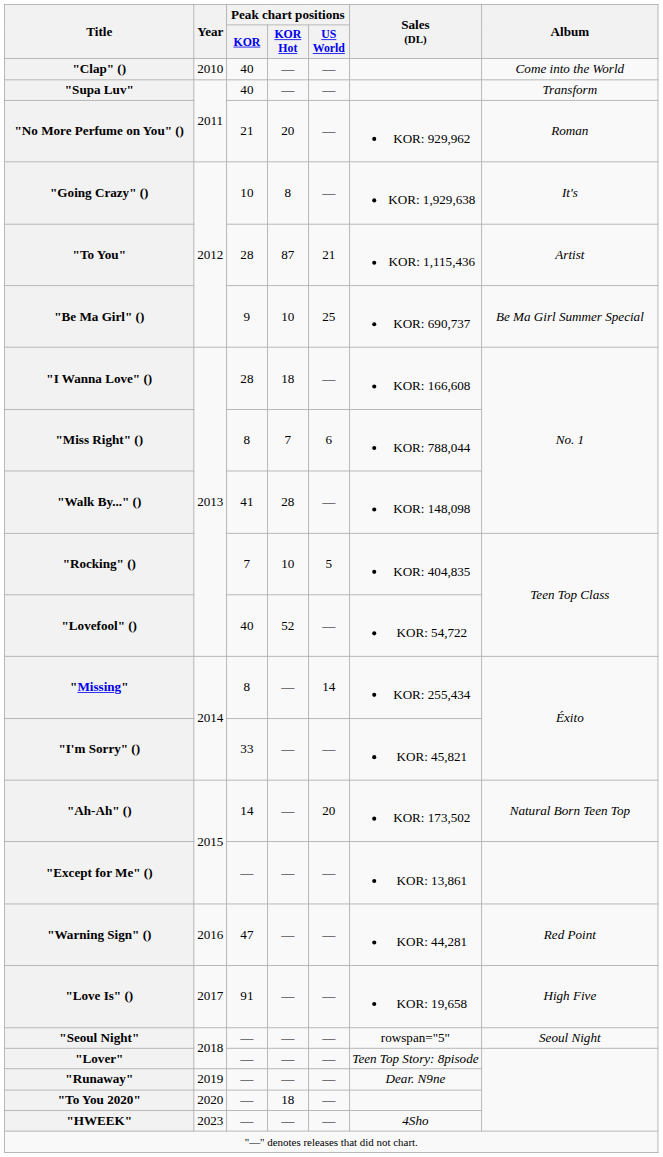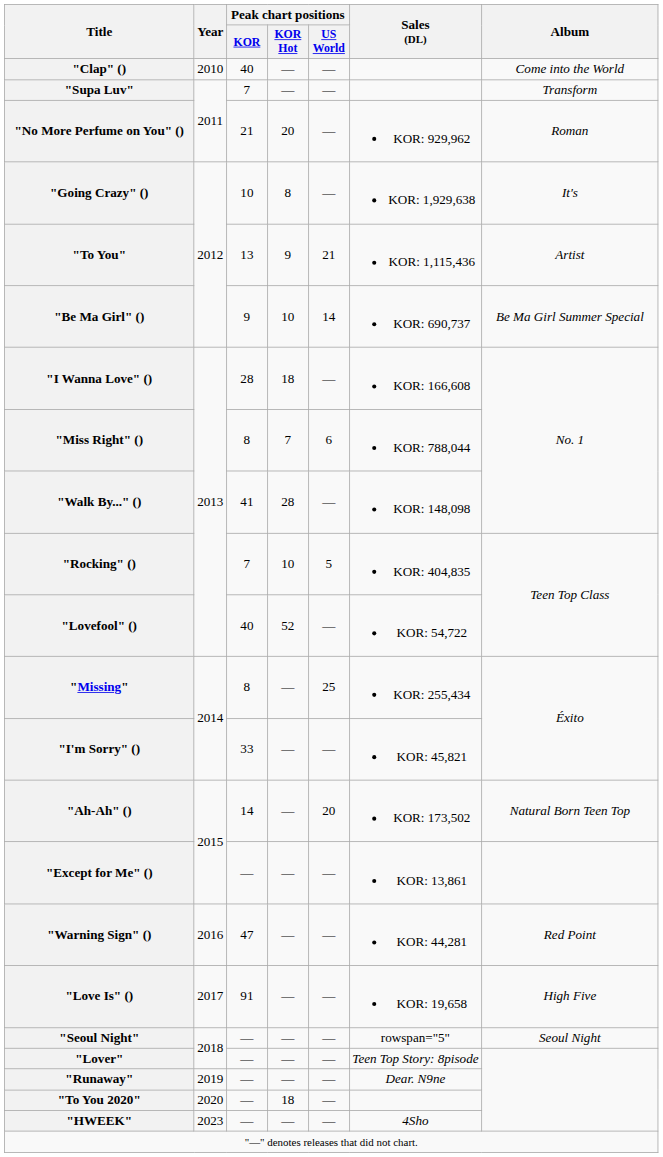(247, 89) 40 -> (247, 89) 7
(247, 254) 28 -> (247, 254) 13
(288, 254) 87 -> (288, 254) 9
(329, 316) 25 -> (329, 316) 14
(329, 687) 14 -> (329, 687) 25
